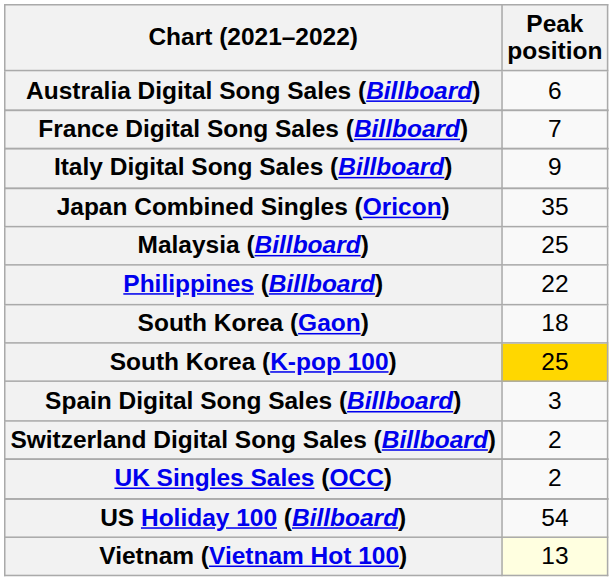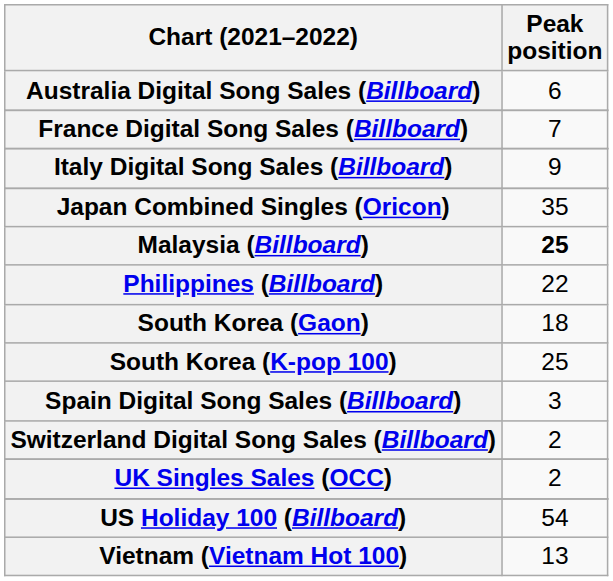(555, 245) normal -> (555, 245) bold
(555, 362) gold background -> (555, 362) no background
(555, 556) lightyellow background -> (555, 556) no background
